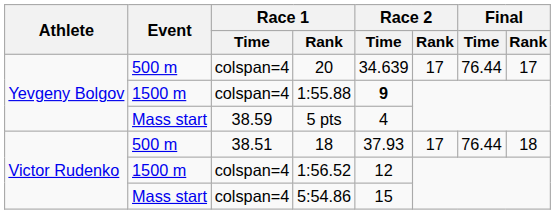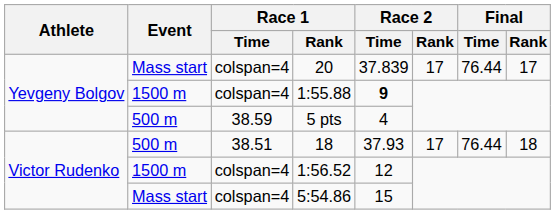(155, 68) 500 m -> (170, 68) Mass start
(384, 68) 34.639 -> (384, 68) 37.839
(170, 119) Mass start -> (155, 119) 500 m
